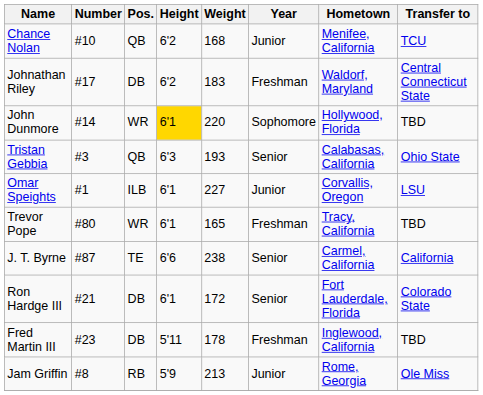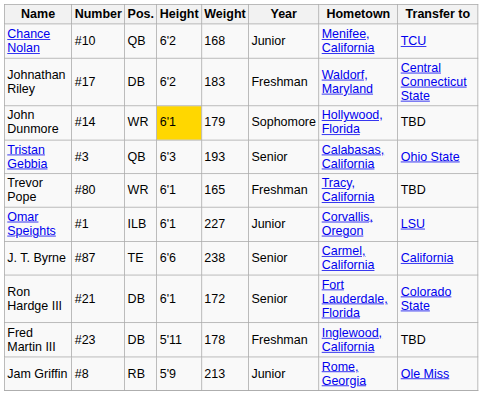(215, 122) 220 -> (215, 122) 179
rows swapped: (32, 190) <-> (25, 224)
